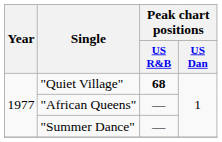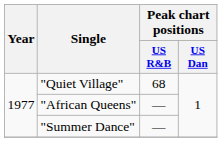(159, 83) bold -> (159, 83) normal
